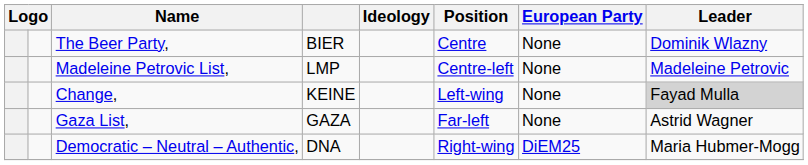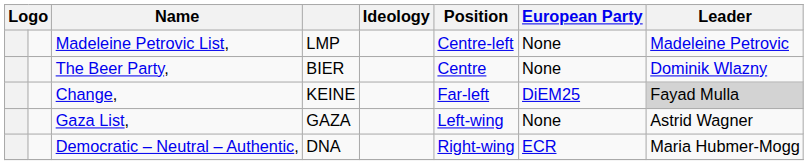rows swapped: (112, 43) <-> (142, 69)
(471, 95) Left-wing -> (463, 95) Far-left
(542, 95) None -> (551, 95) DiEM25
(463, 120) Far-left -> (471, 120) Left-wing
(551, 146) DiEM25 -> (539, 146) ECR
